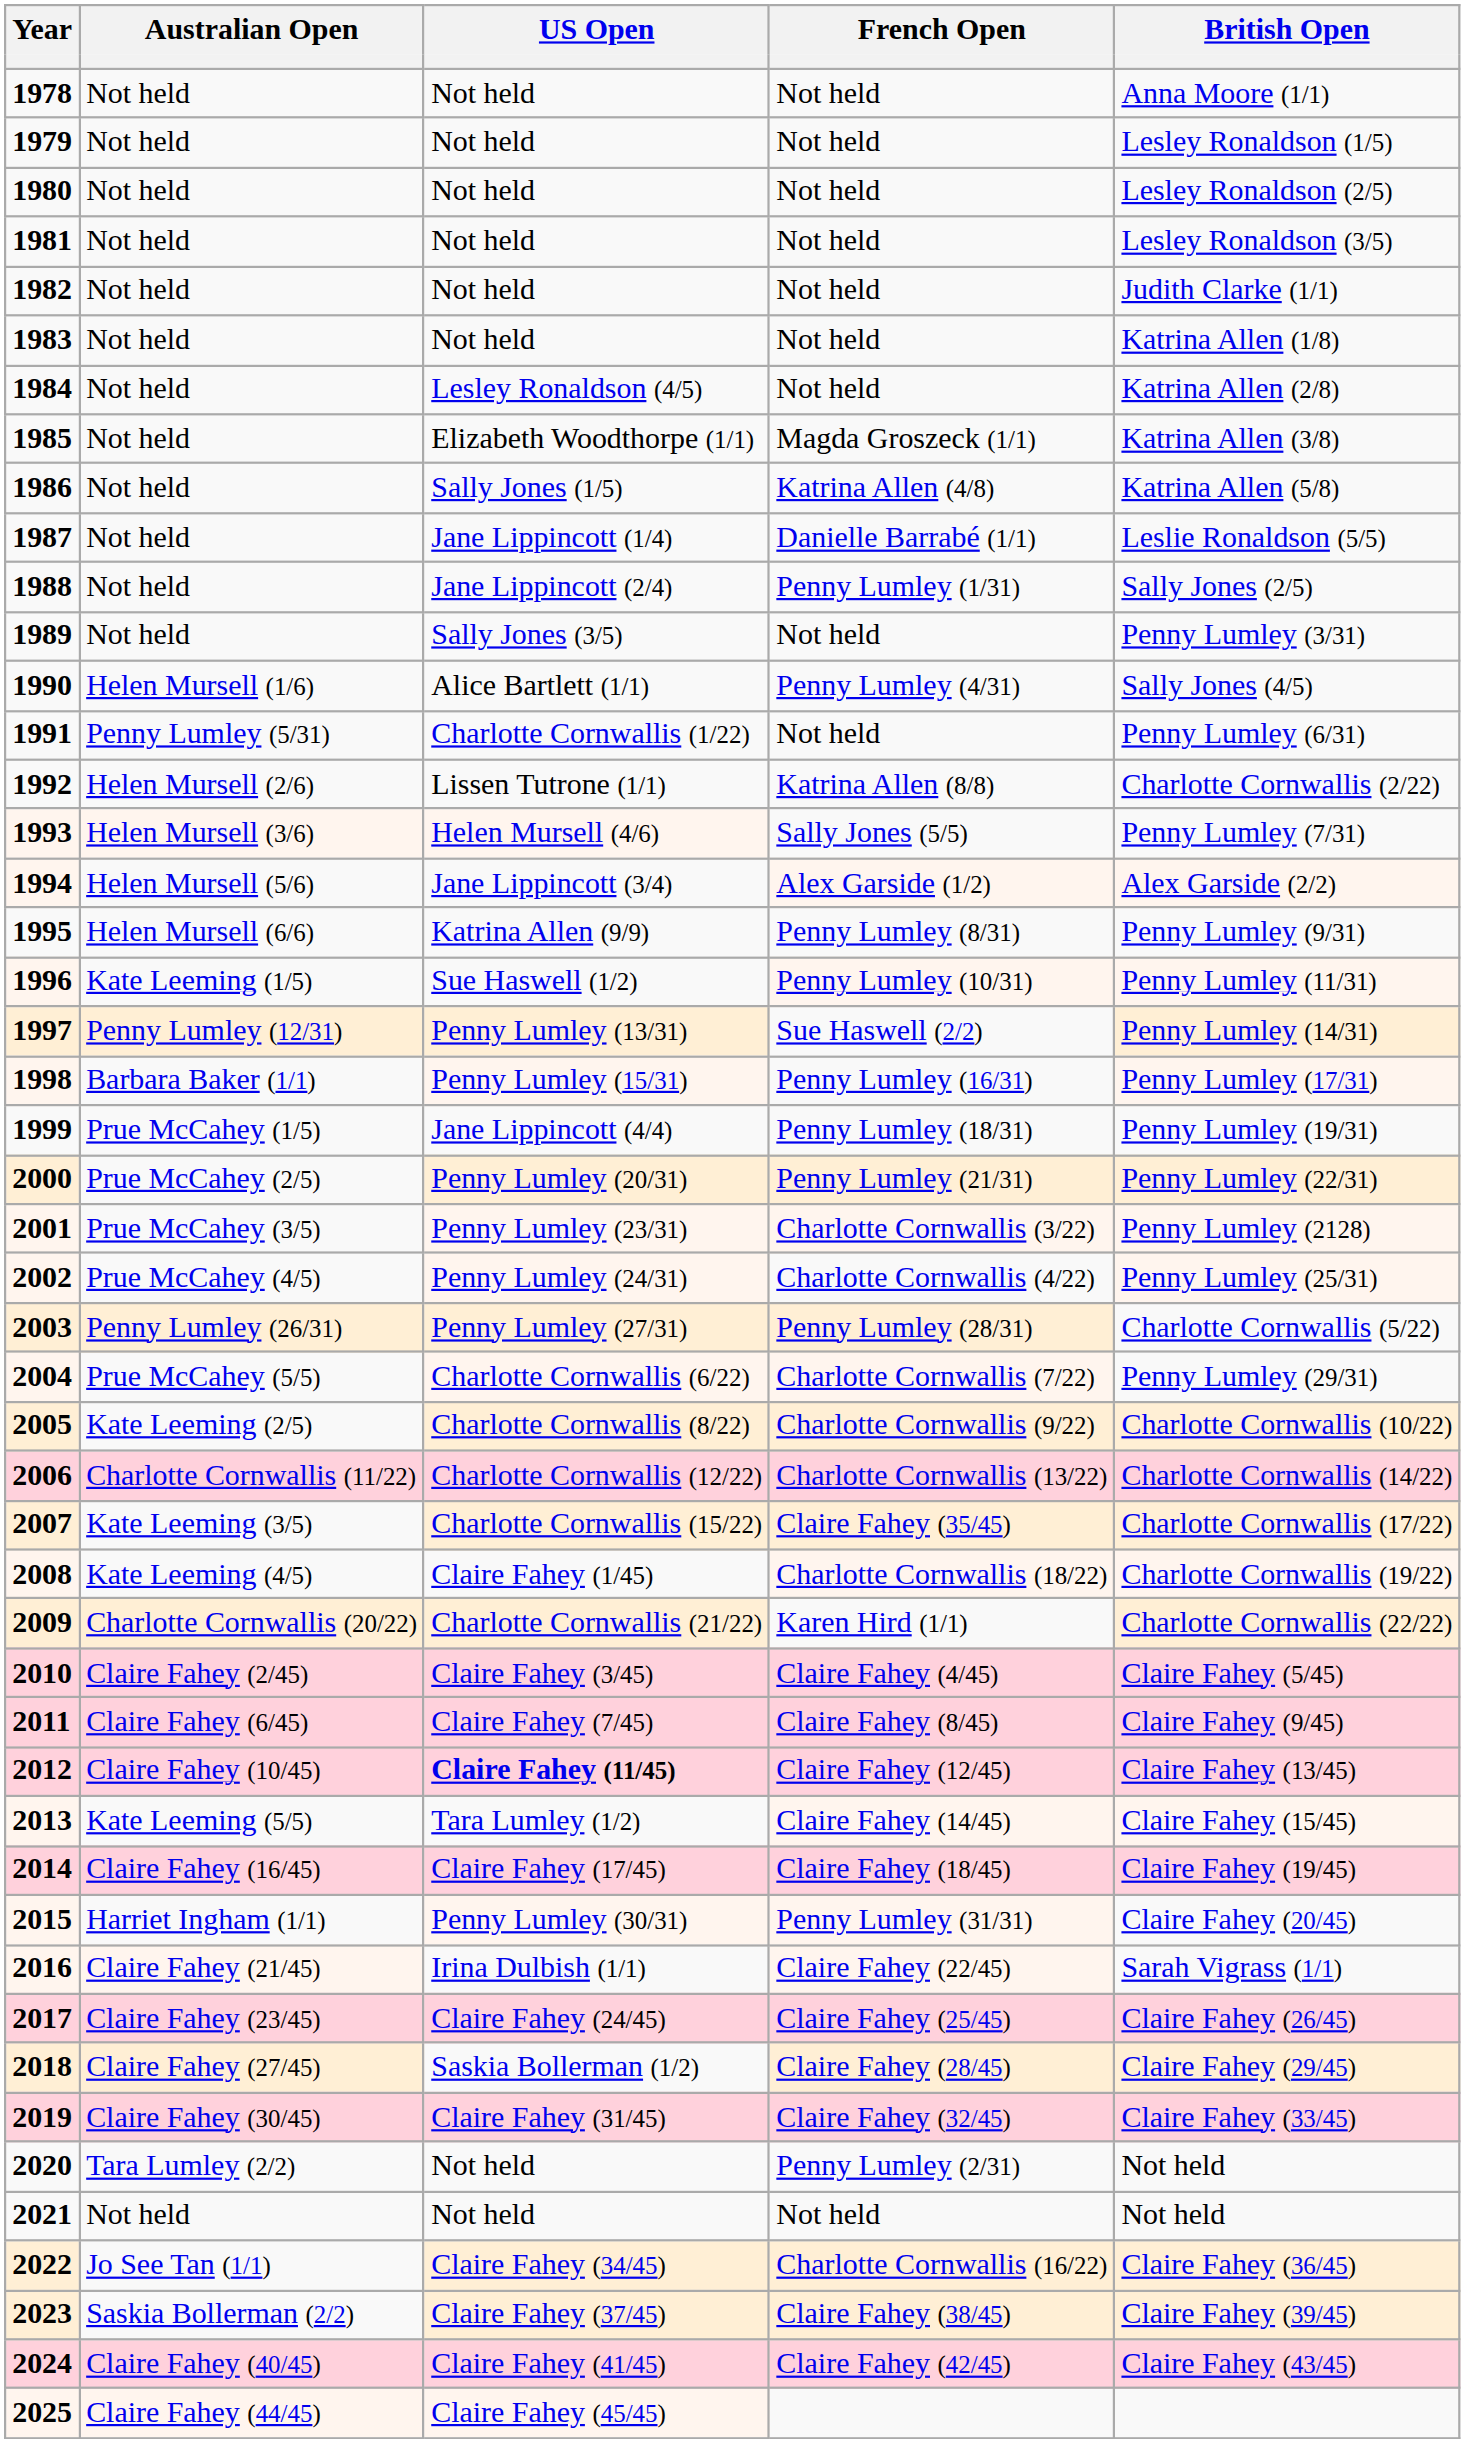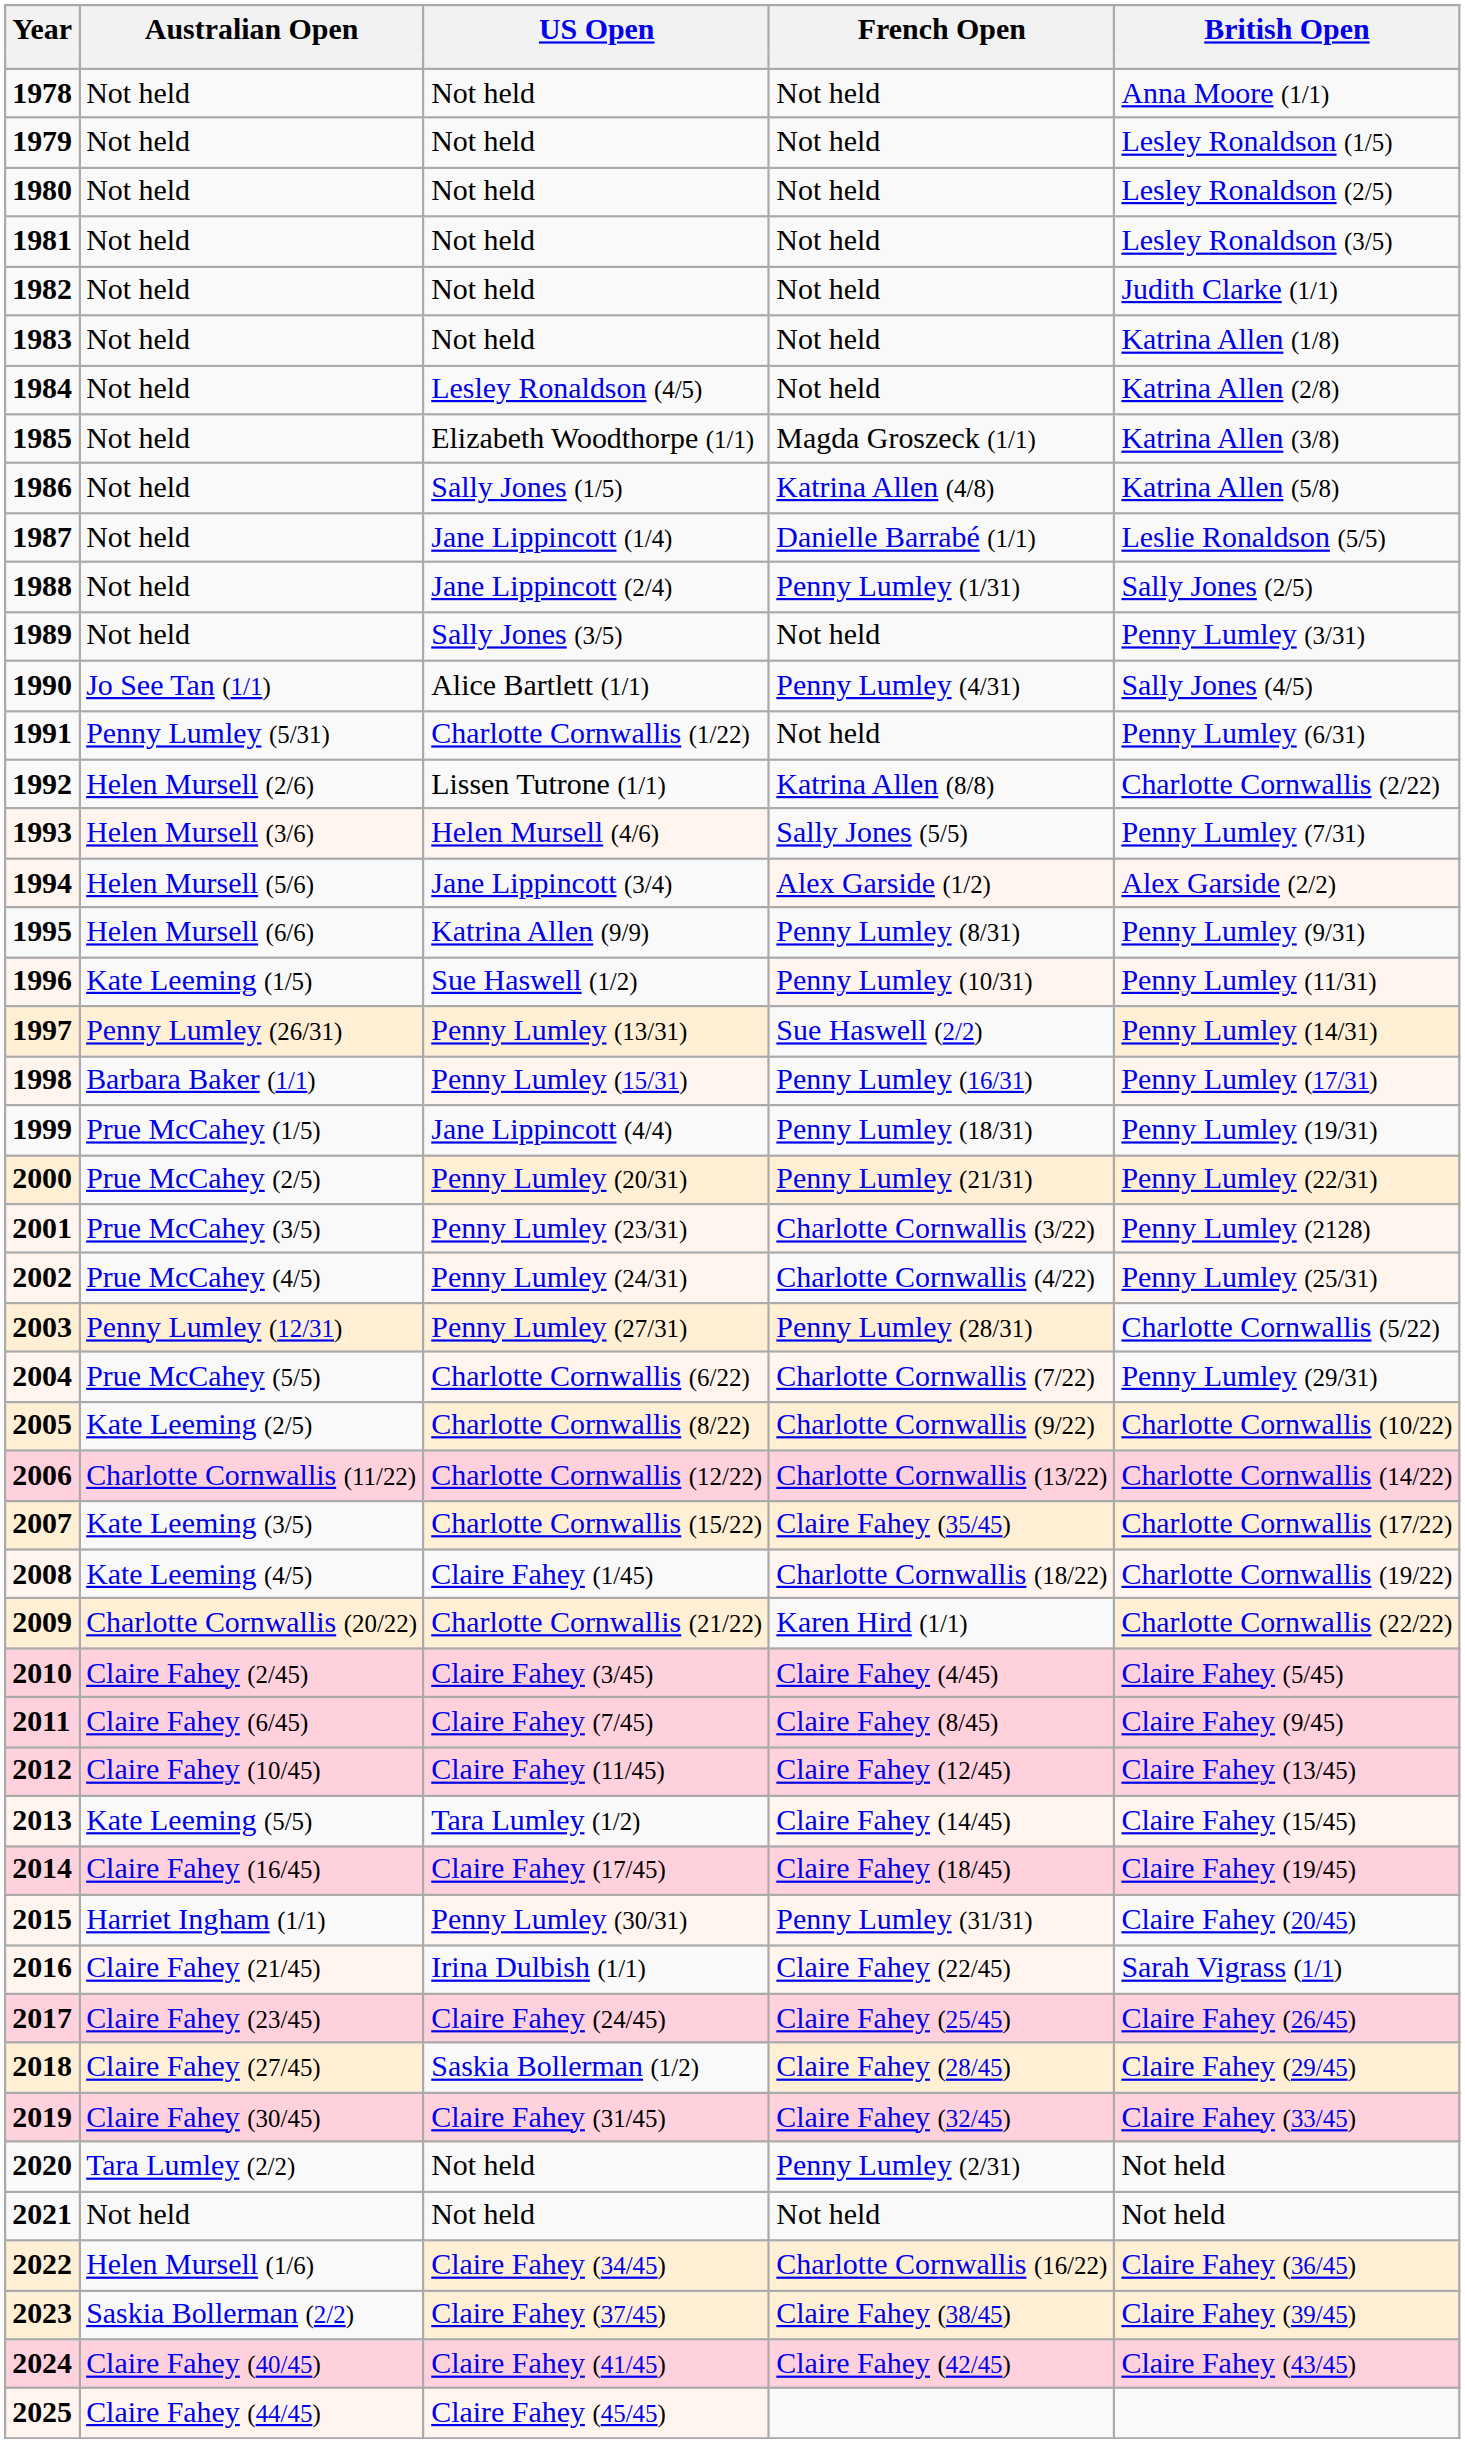(200, 684) Helen Mursell (1/6) -> (178, 684) Jo See Tan (1/1)
(214, 1030) Penny Lumley (12/31) -> (214, 1030) Penny Lumley (26/31)
(214, 1326) Penny Lumley (26/31) -> (214, 1326) Penny Lumley (12/31)
(553, 1770) bold -> (548, 1770) normal
(178, 2264) Jo See Tan (1/1) -> (200, 2264) Helen Mursell (1/6)
